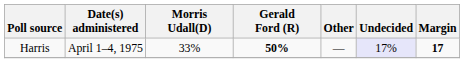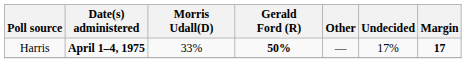(105, 48) normal -> (106, 48) bold
(386, 48) lavender background -> (388, 48) no background
